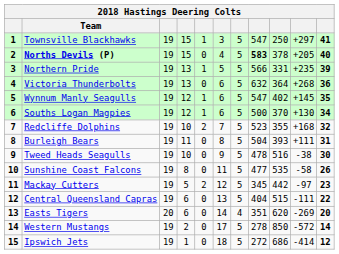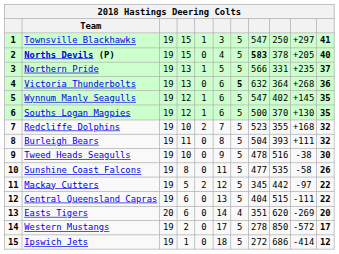(325, 69) 39 -> (325, 69) 37
(240, 84) normal -> (240, 84) bold
(325, 112) 34 -> (325, 112) 35
(325, 141) 31 -> (325, 141) 32
(325, 184) 23 -> (325, 184) 22
(325, 228) 14 -> (325, 228) 17
